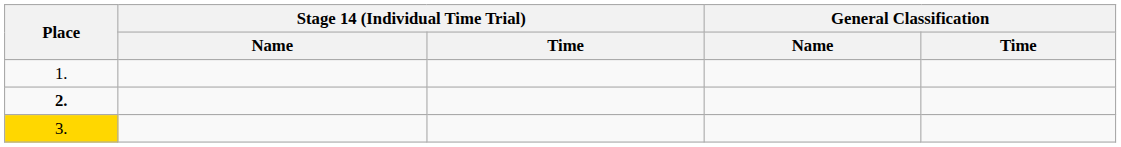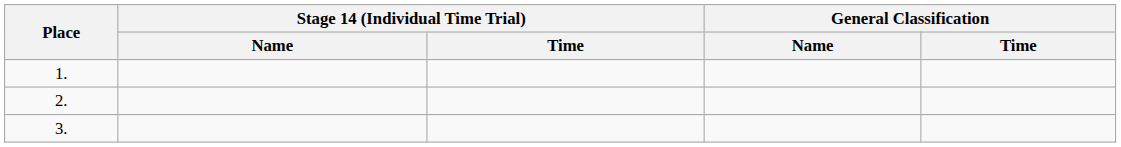(61, 101) bold -> (61, 101) normal
(61, 128) gold background -> (61, 128) no background
